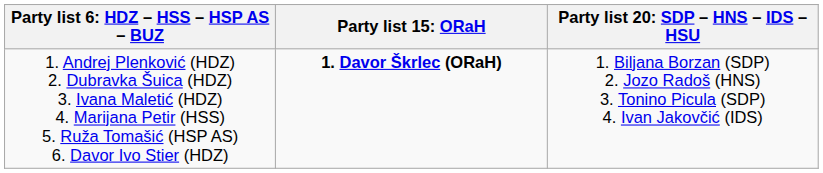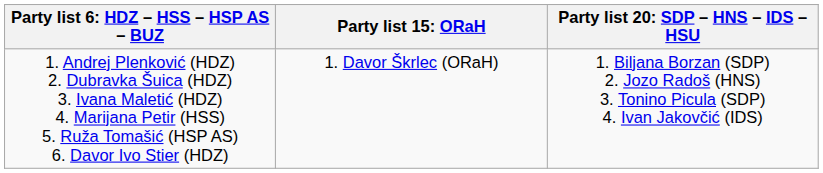(411, 62) bold -> (411, 62) normal
